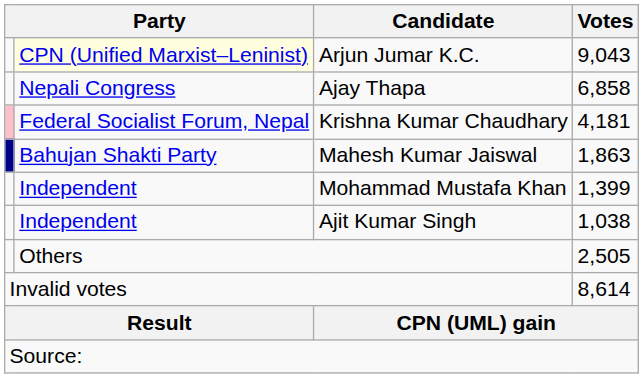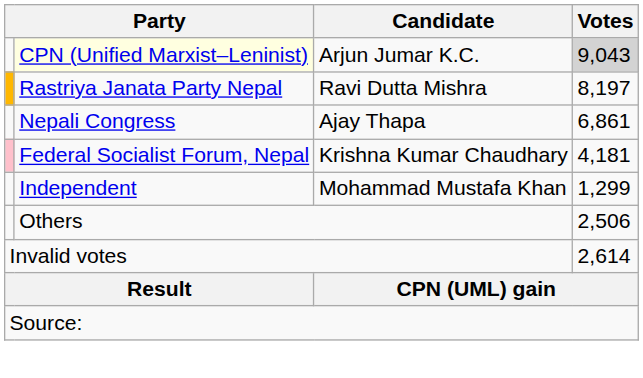(604, 54) no background -> (604, 54) lightgrey background
+ row: (403, 88)
(604, 88) 6,858 -> (604, 121) 6,861
- row: (428, 155)
(604, 188) 1,399 -> (604, 188) 1,299
- row: (398, 222)
(604, 255) 2,505 -> (604, 222) 2,506
(604, 289) 8,614 -> (604, 255) 2,614
